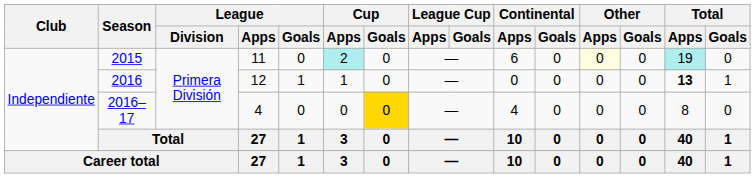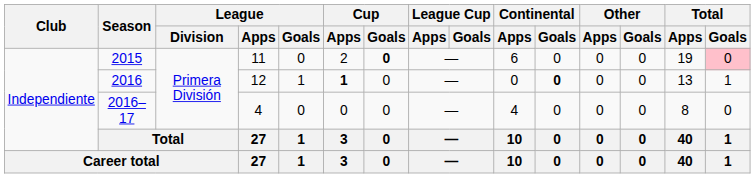(344, 59) paleturquoise background -> (344, 59) no background
(386, 59) normal -> (386, 59) bold
(600, 59) lightyellow background -> (600, 59) no background
(685, 59) paleturquoise background -> (685, 59) no background
(728, 59) no background -> (728, 59) pink background
(344, 80) normal -> (344, 80) bold
(557, 80) normal -> (557, 80) bold
(685, 80) bold -> (685, 80) normal
(386, 110) gold background -> (386, 110) no background
